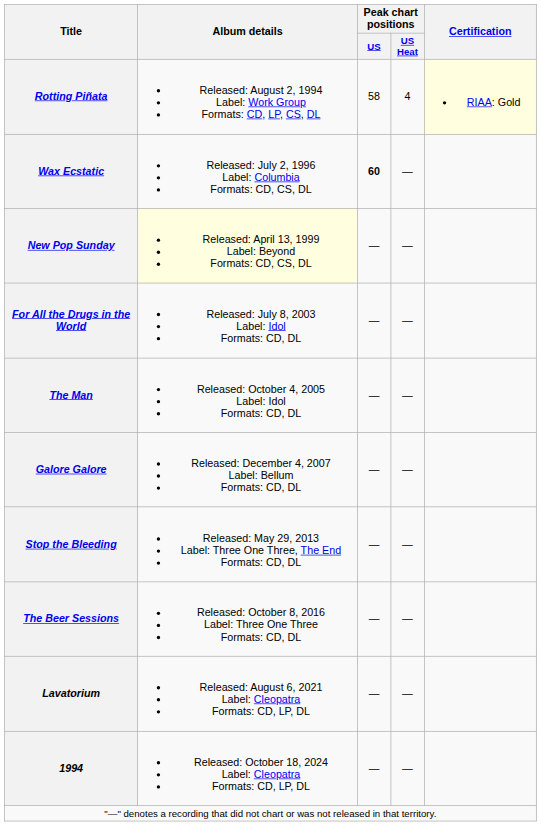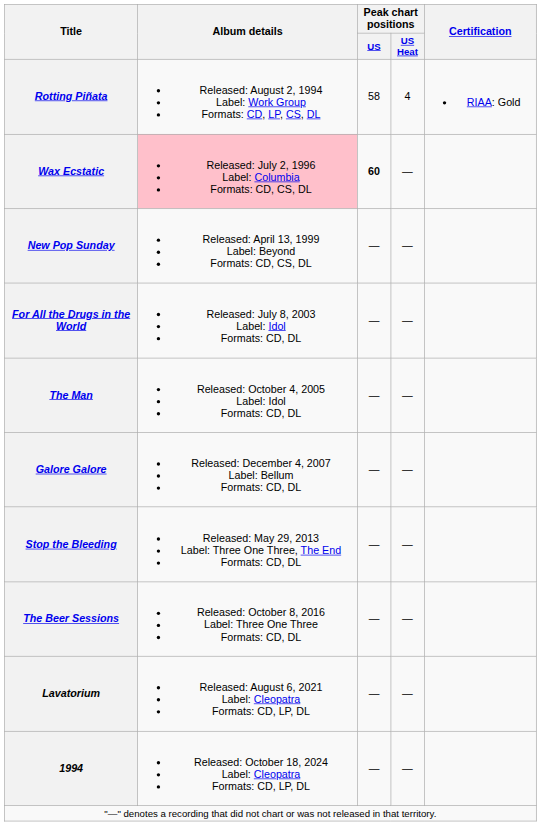(480, 103) lightyellow background -> (480, 103) no background
(248, 177) no background -> (248, 177) pink background
(248, 252) lightyellow background -> (248, 252) no background
